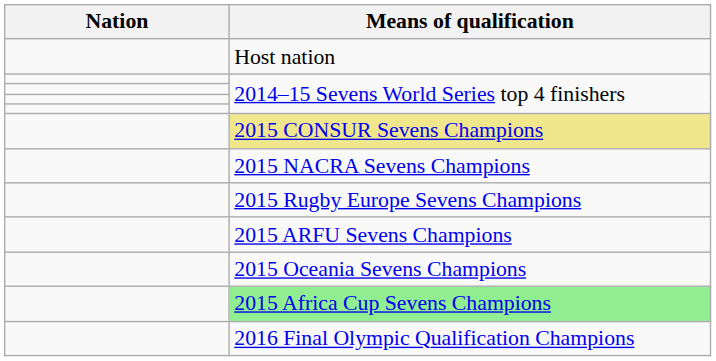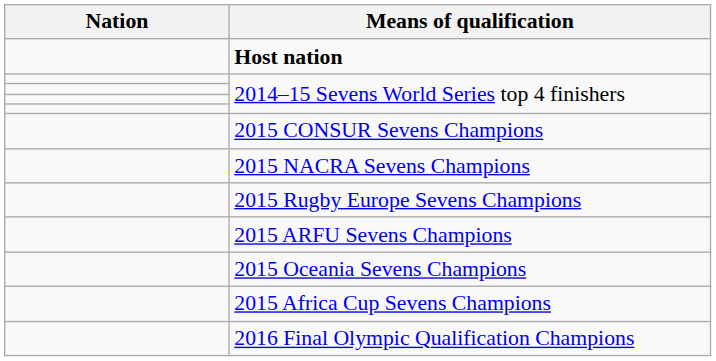(285, 56) normal -> (288, 56) bold
(389, 130) khaki background -> (389, 130) no background
(393, 303) lightgreen background -> (393, 303) no background
